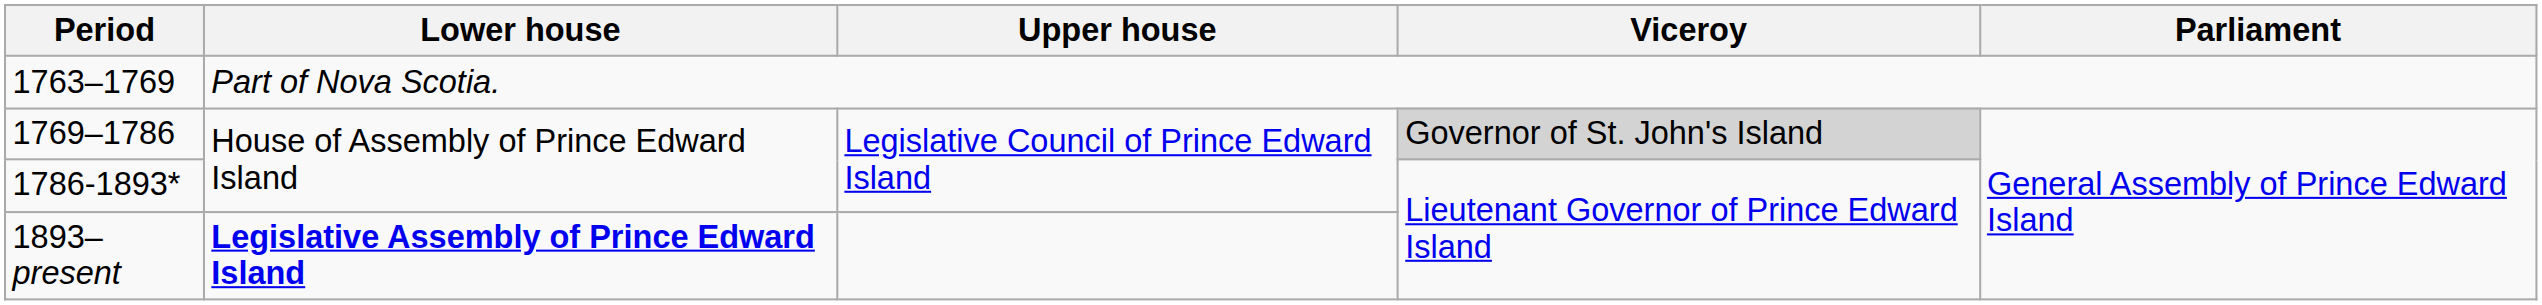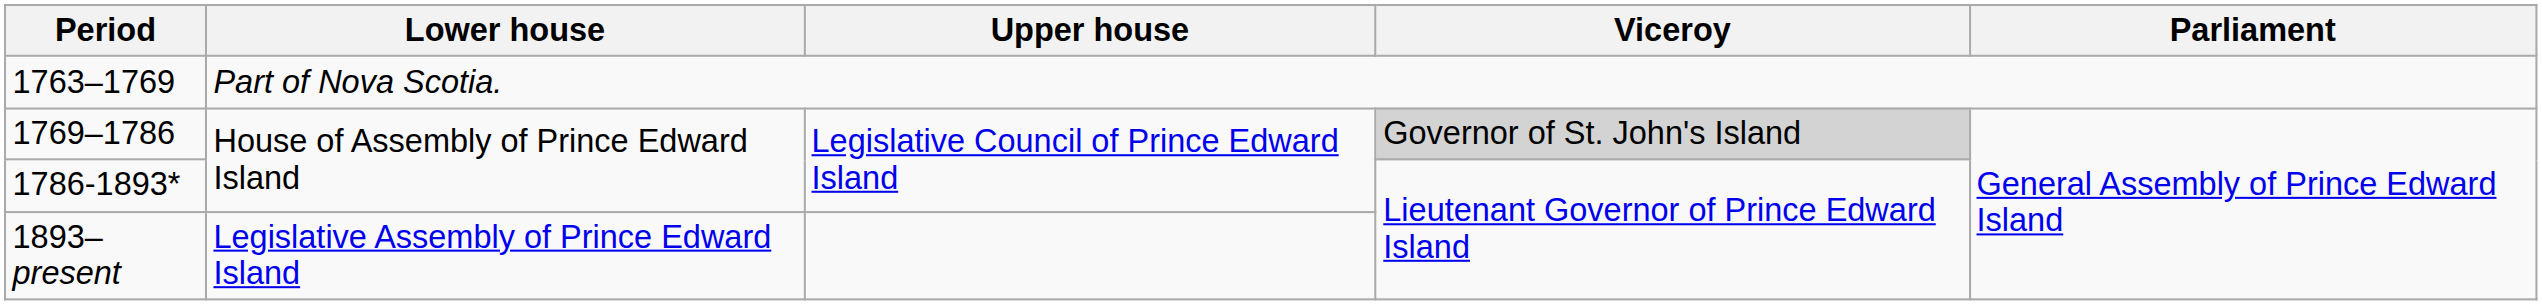(513, 254) bold -> (492, 254) normal
